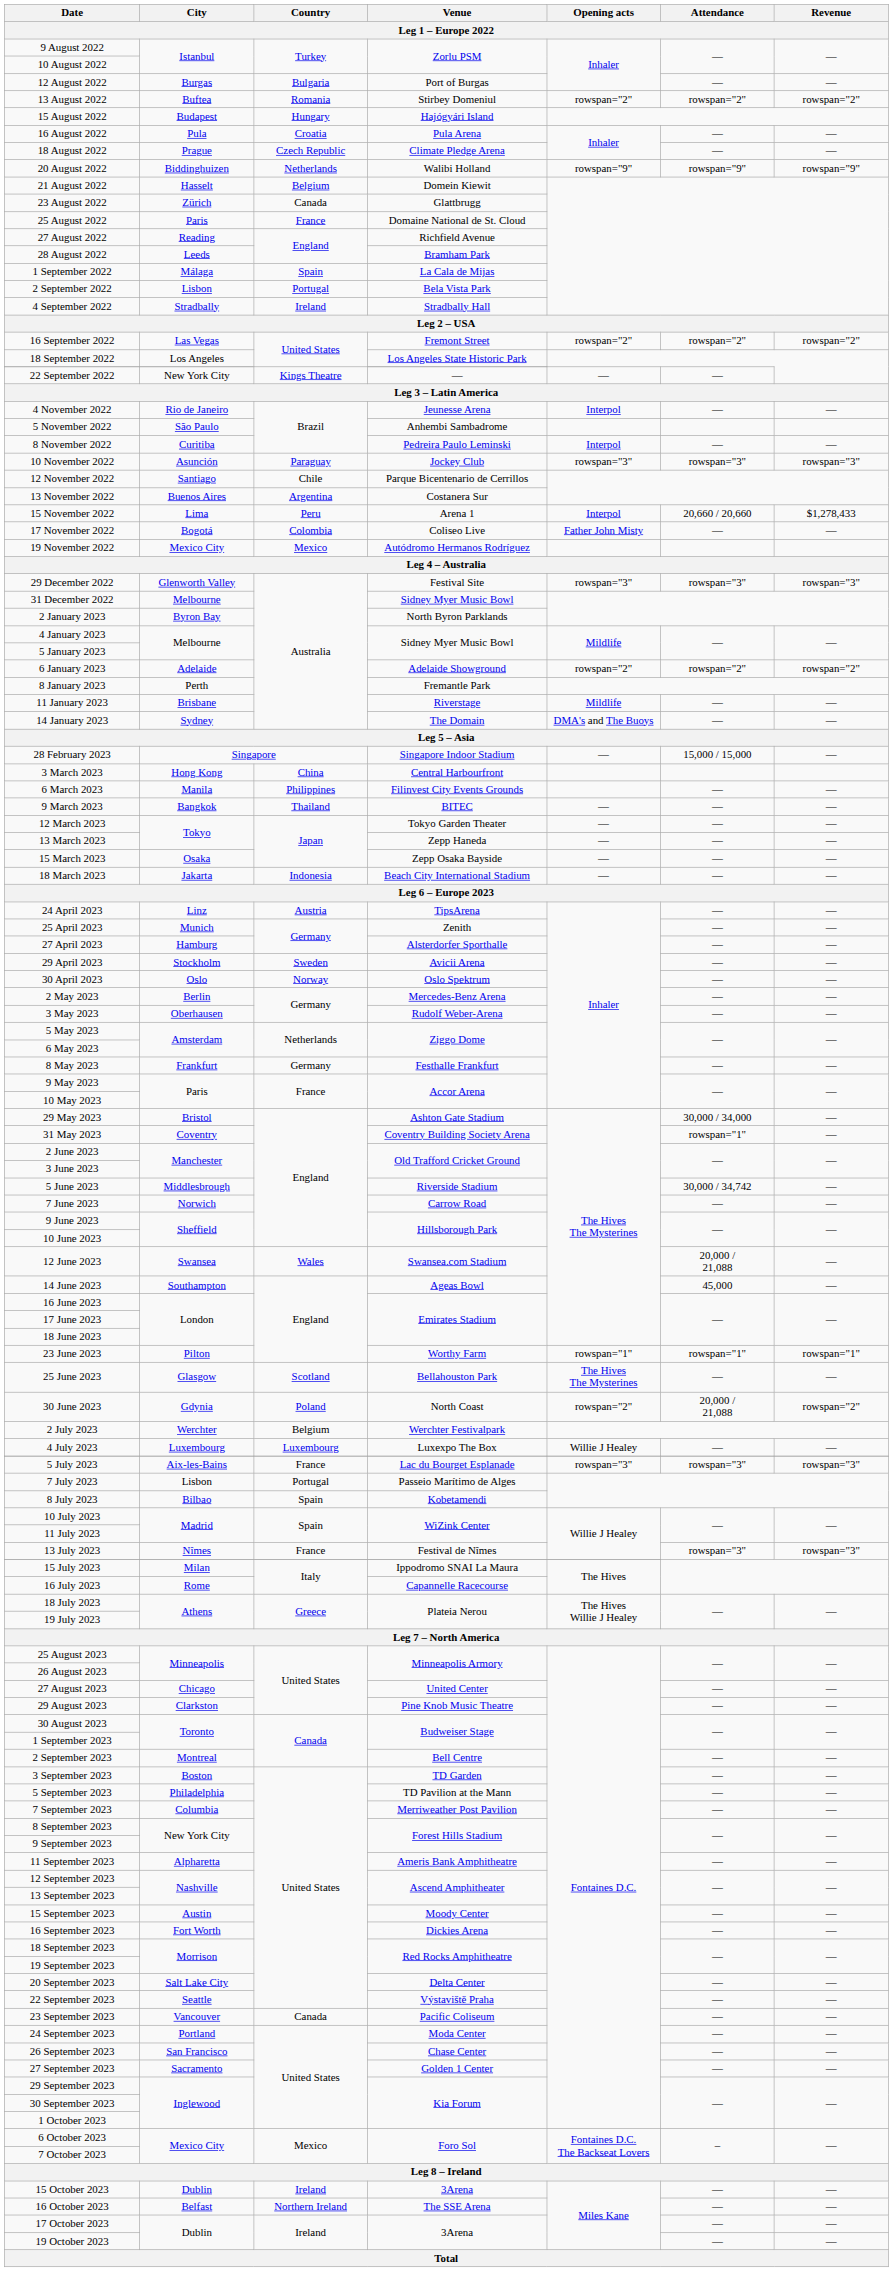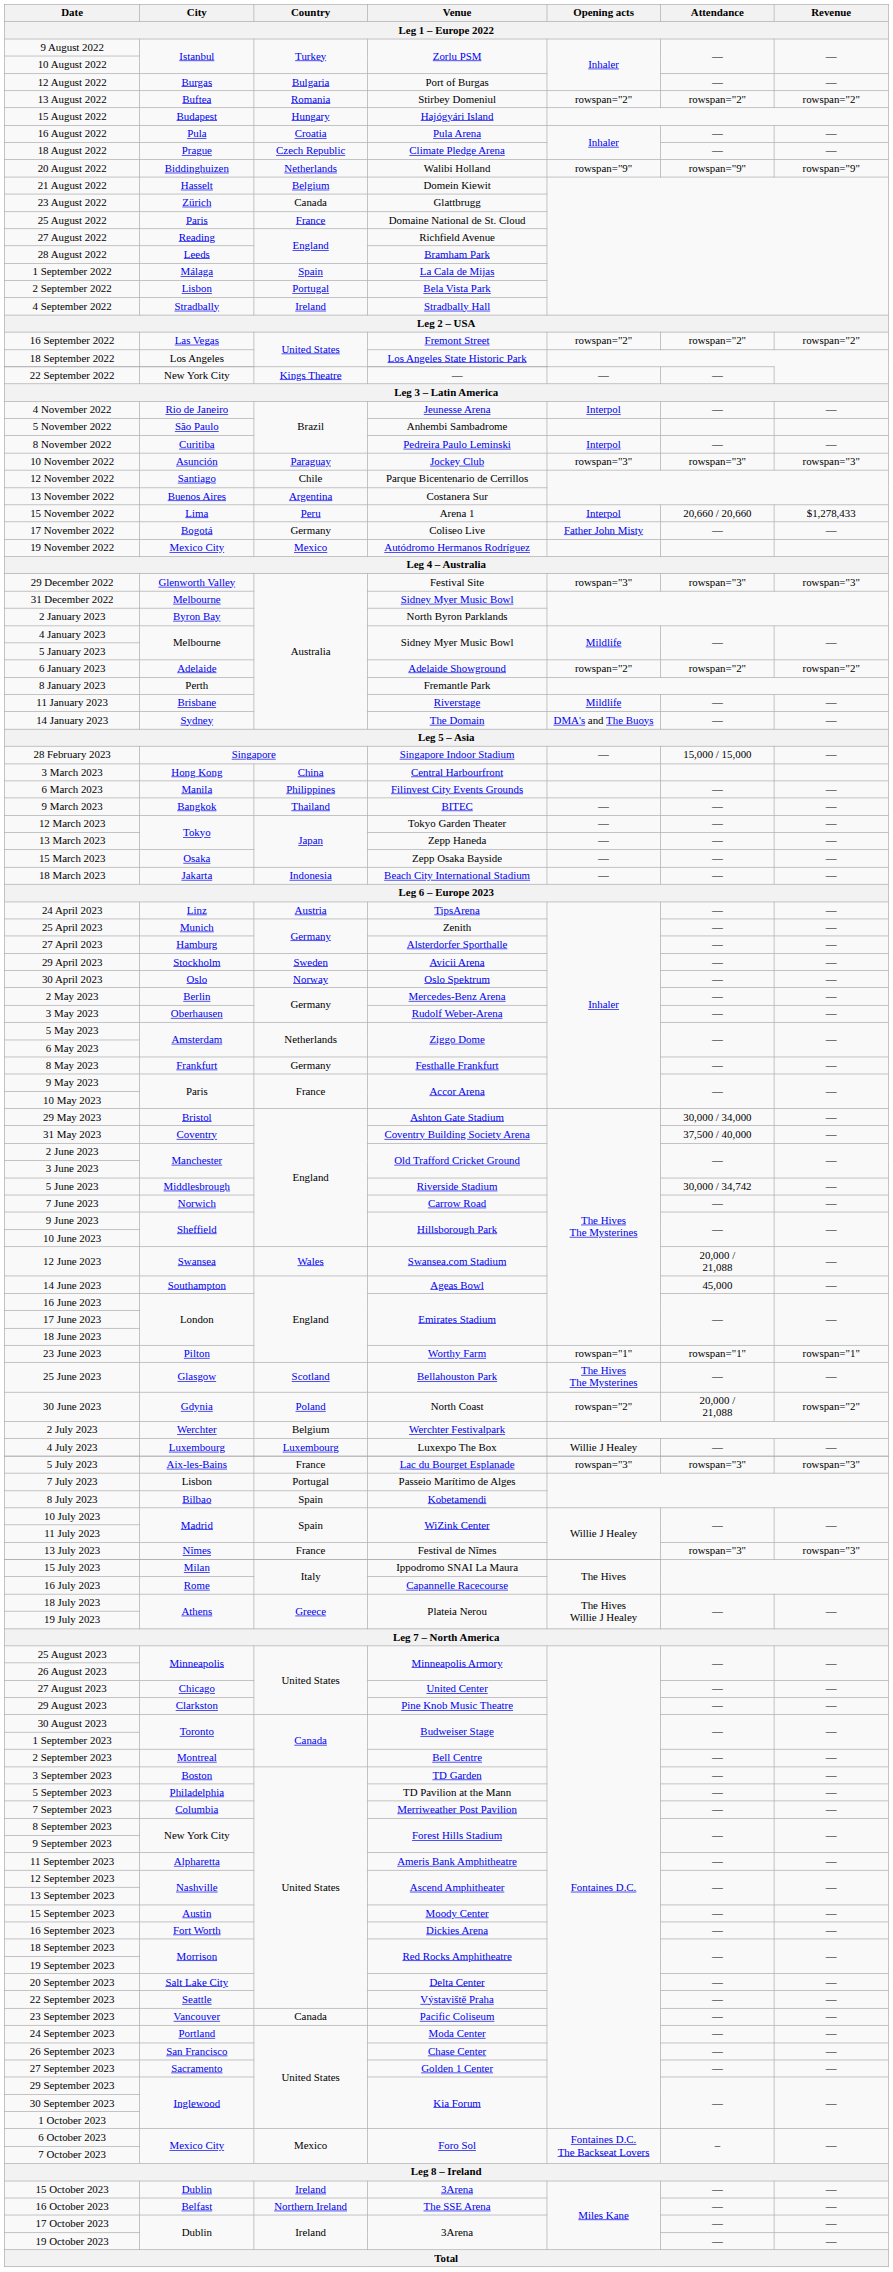(311, 530) Colombia -> (311, 530) Germany
(717, 1134) rowspan="1" -> (717, 1134) 37,500 / 40,000
